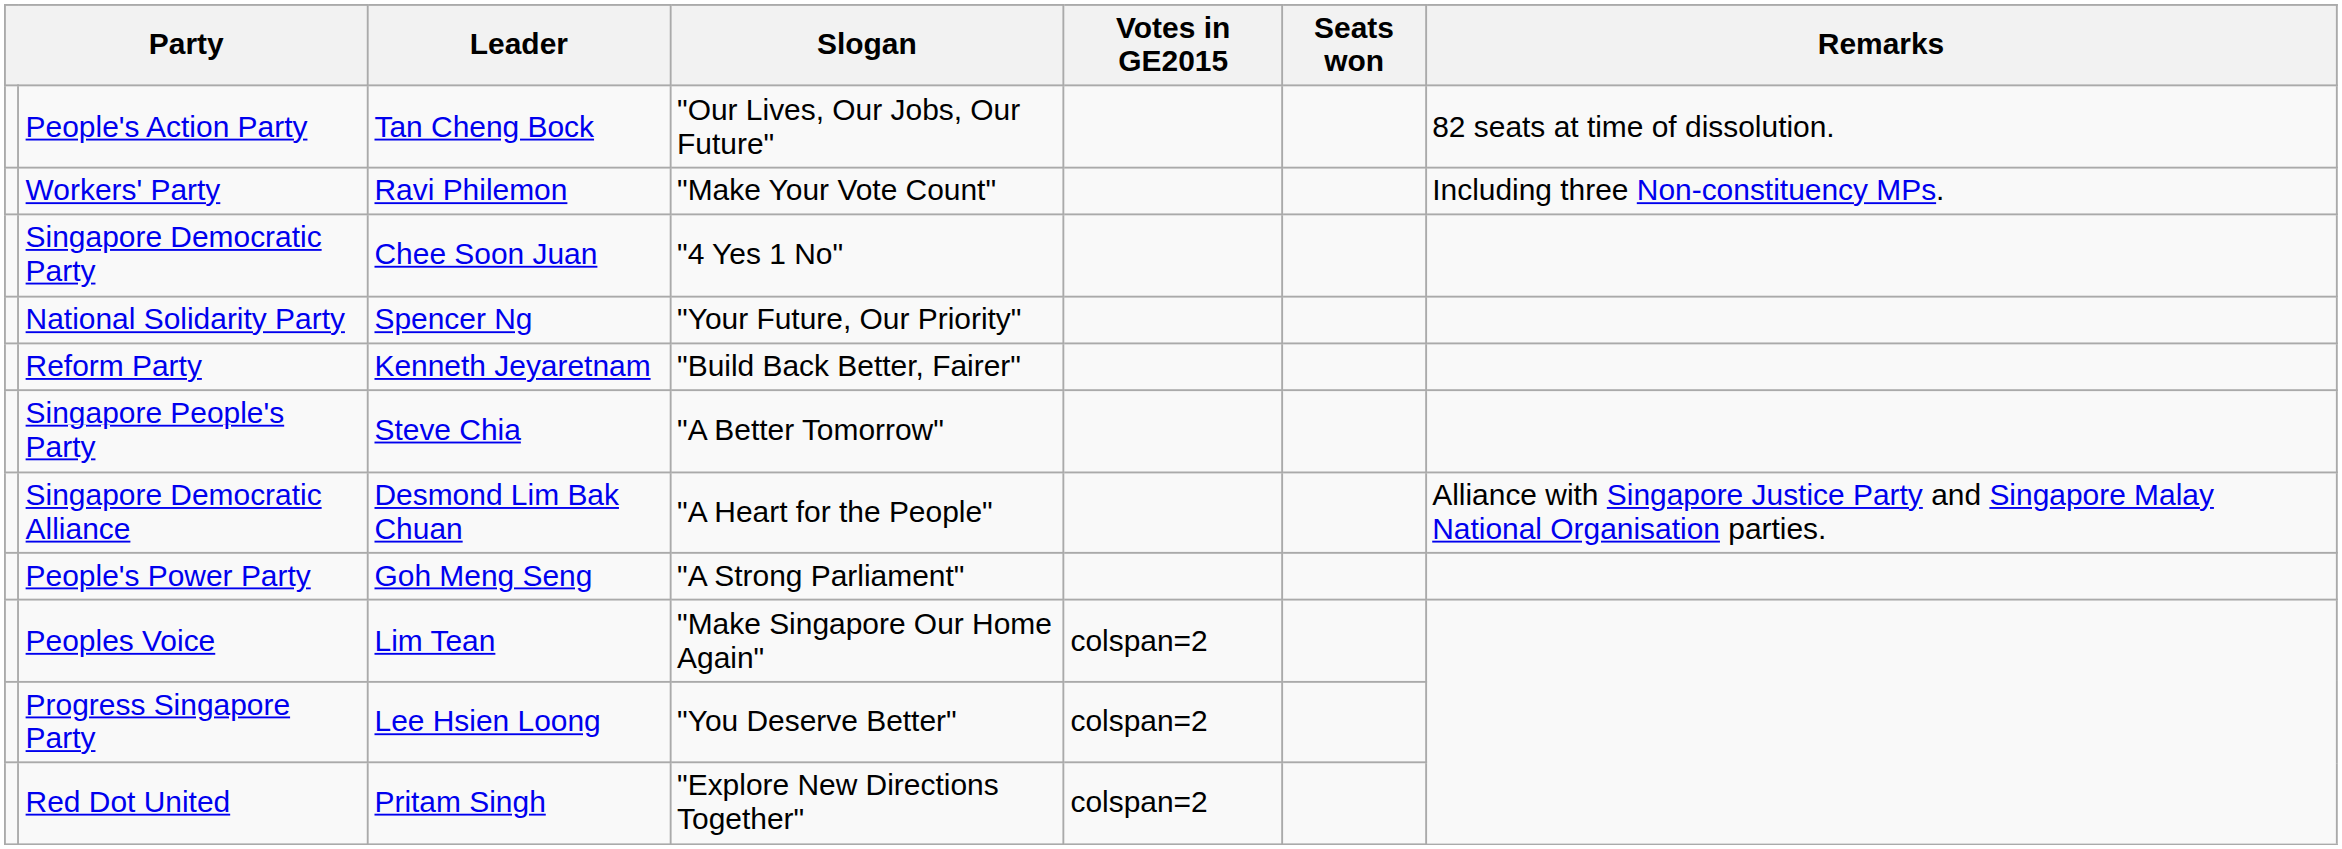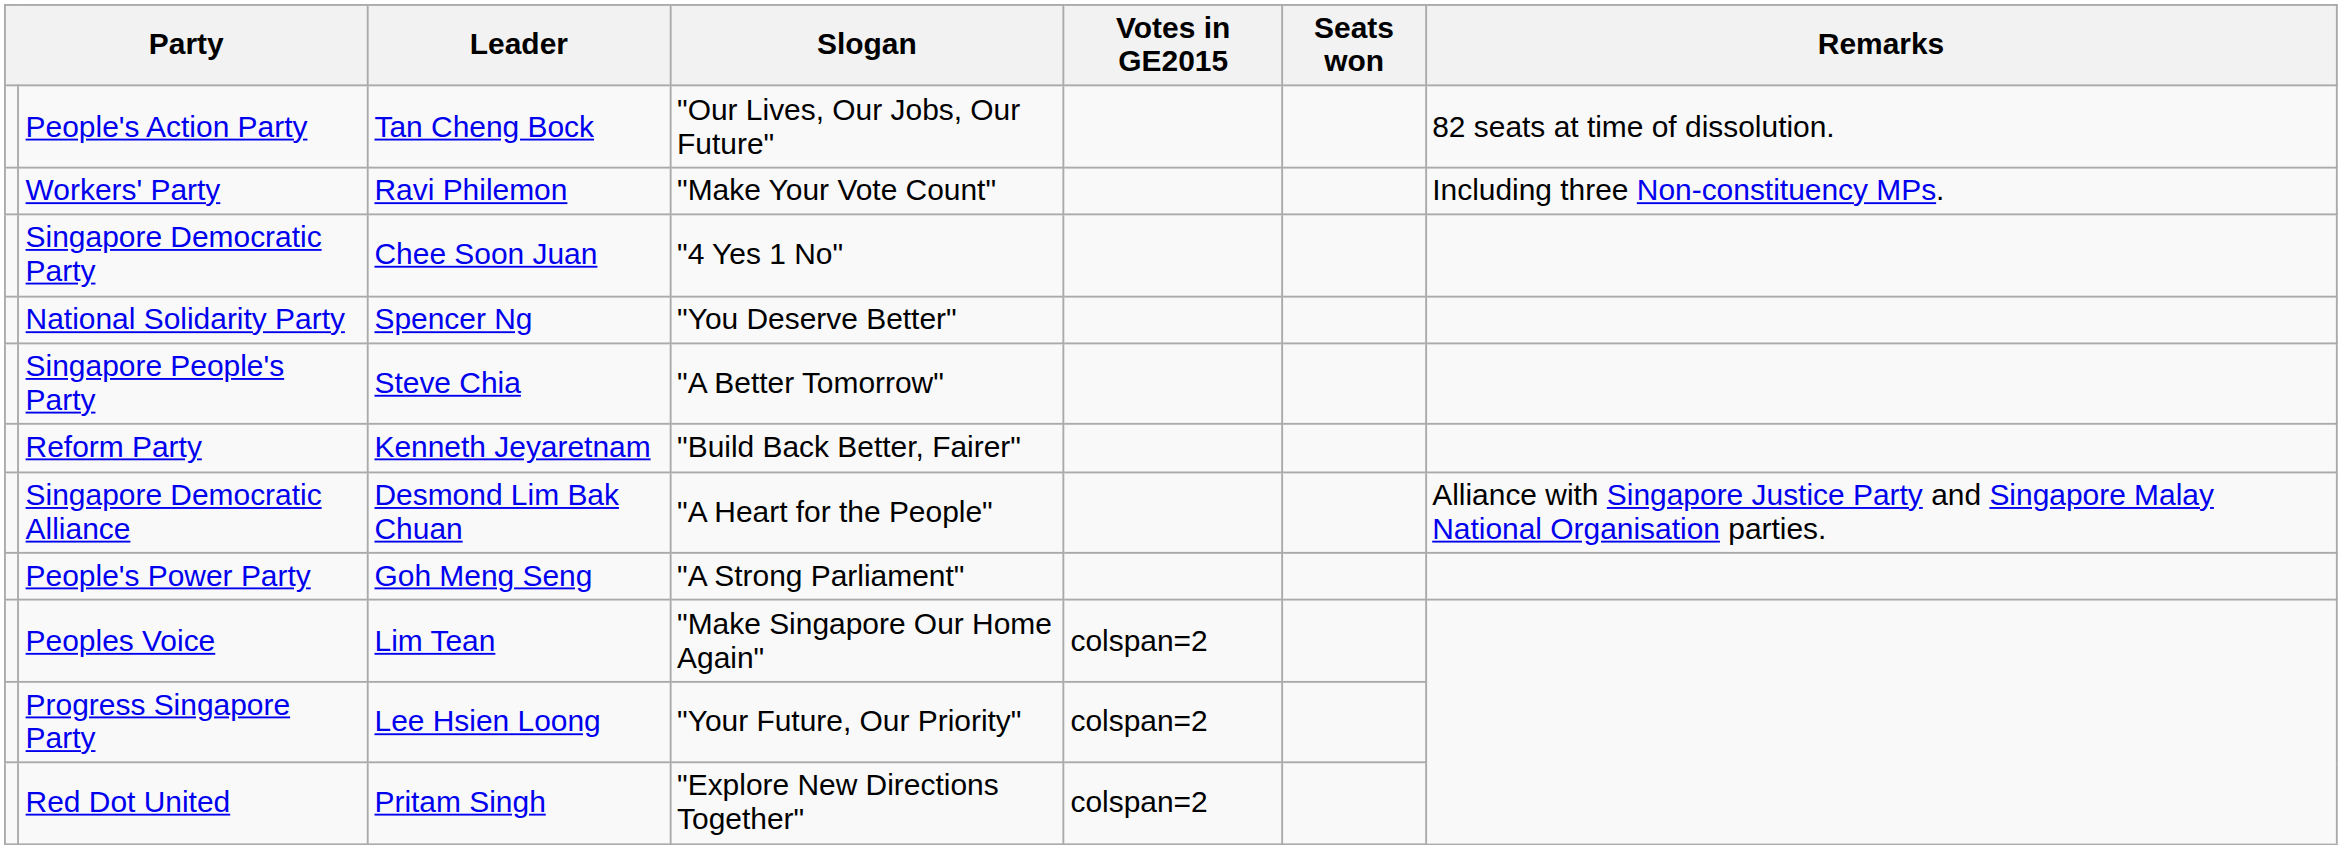(849, 319) "Your Future, Our Priority" -> (817, 319) "You Deserve Better"
rows swapped: (114, 366) <-> (155, 430)
(817, 721) "You Deserve Better" -> (849, 721) "Your Future, Our Priority"
